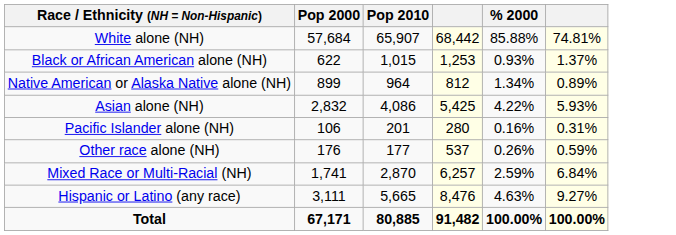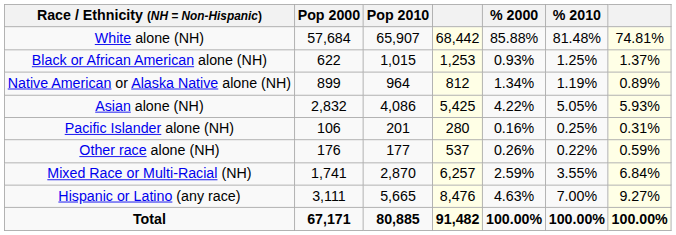+ column: (577, 15)
